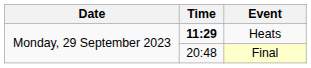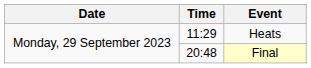(202, 33) bold -> (202, 33) normal
